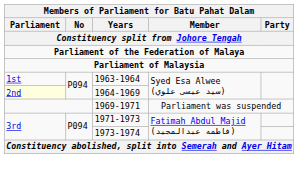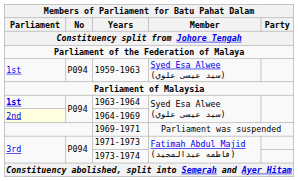+ row: (117, 70)
(14, 79) normal -> (14, 102) bold
